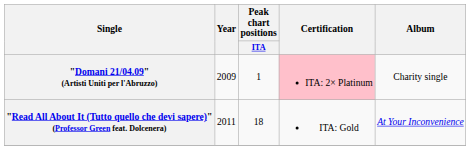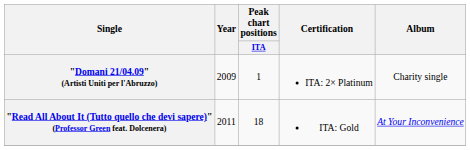(327, 83) pink background -> (327, 83) no background
